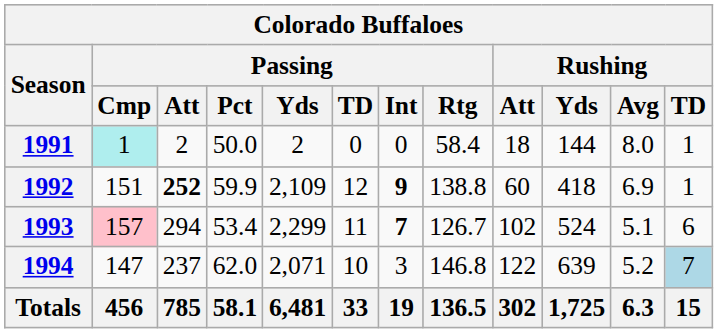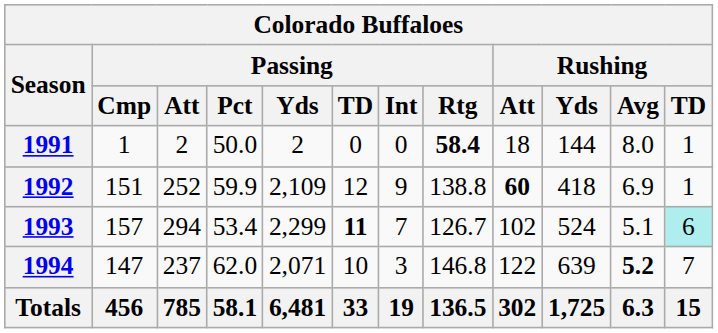(124, 145) paleturquoise background -> (124, 145) no background
(458, 145) normal -> (458, 145) bold
(182, 186) bold -> (182, 186) normal
(401, 186) bold -> (401, 186) normal
(517, 186) normal -> (517, 186) bold
(124, 226) pink background -> (124, 226) no background
(356, 226) normal -> (356, 226) bold
(401, 226) bold -> (401, 226) normal
(688, 226) no background -> (688, 226) paleturquoise background
(638, 266) normal -> (638, 266) bold
(688, 266) lightblue background -> (688, 266) no background
